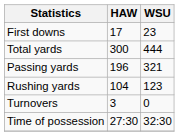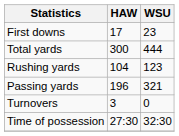rows swapped: (43, 85) <-> (43, 67)
